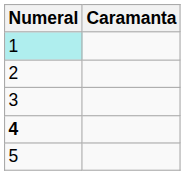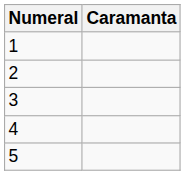(13, 45) paleturquoise background -> (13, 45) no background
(13, 128) bold -> (13, 128) normal
